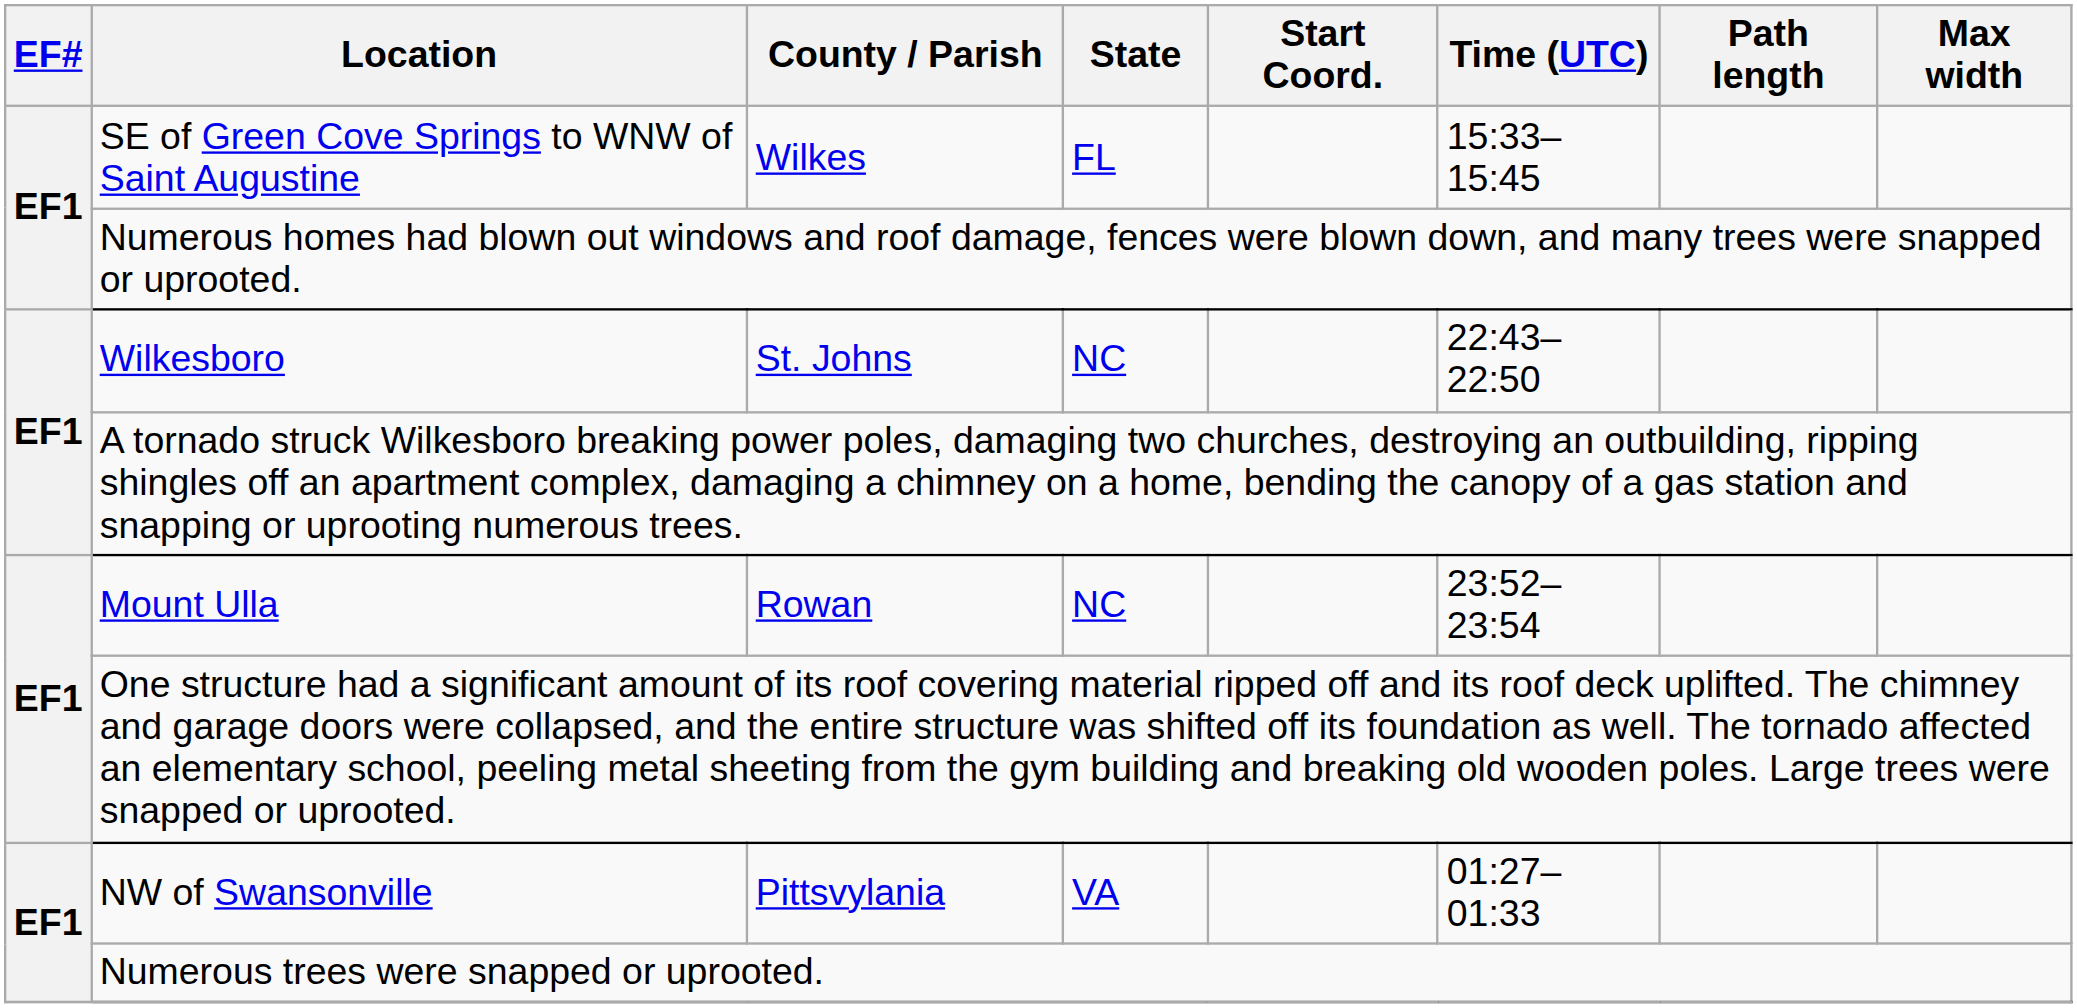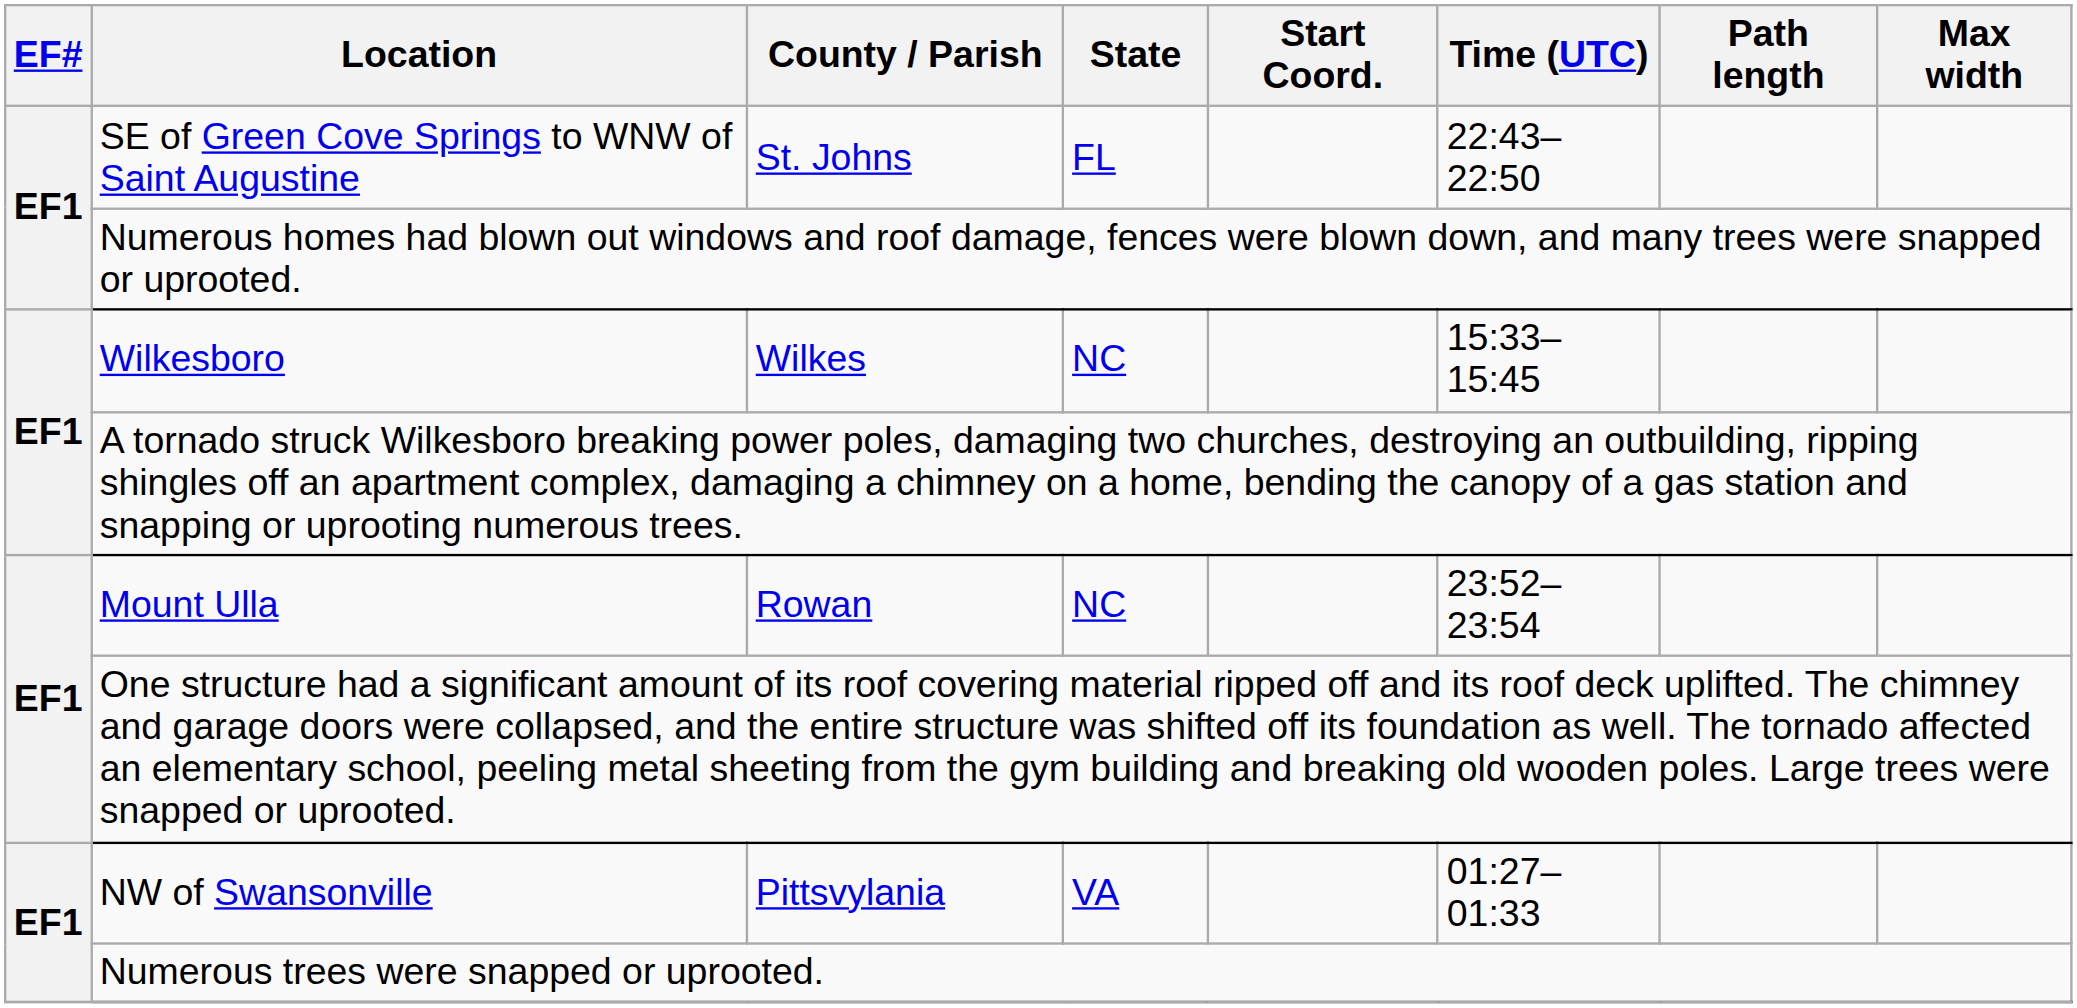(811, 156) Wilkes -> (834, 156) St. Johns
(1504, 156) 15:33–15:45 -> (1504, 156) 22:43–22:50
(834, 359) St. Johns -> (811, 359) Wilkes
(1504, 359) 22:43–22:50 -> (1504, 359) 15:33–15:45
